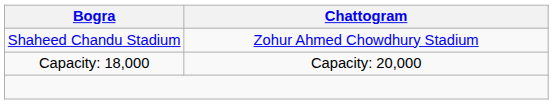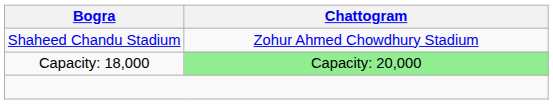(366, 63) no background -> (366, 63) lightgreen background
